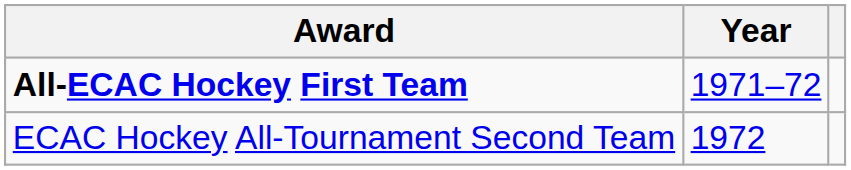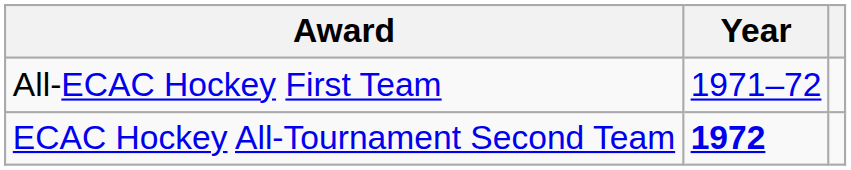(240, 84) bold -> (227, 84) normal
(728, 137) normal -> (728, 137) bold
